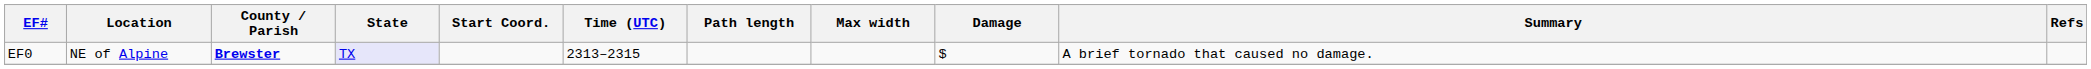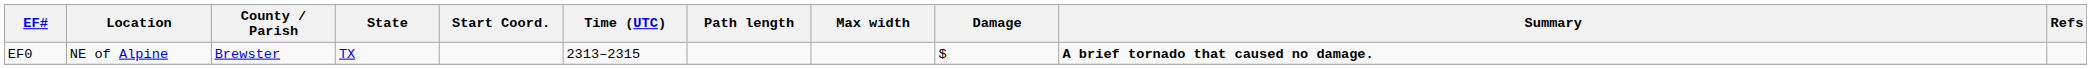(247, 54) bold -> (247, 54) normal
(347, 54) lavender background -> (347, 54) no background
(1218, 54) normal -> (1218, 54) bold
